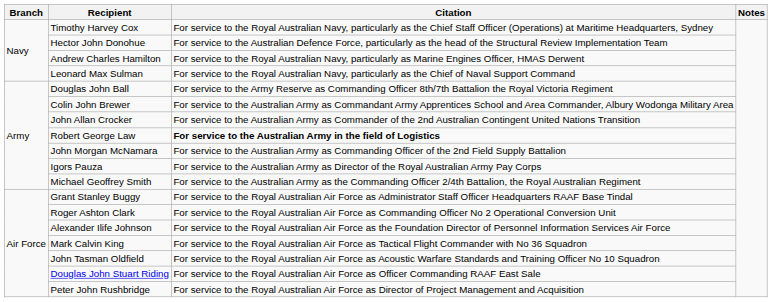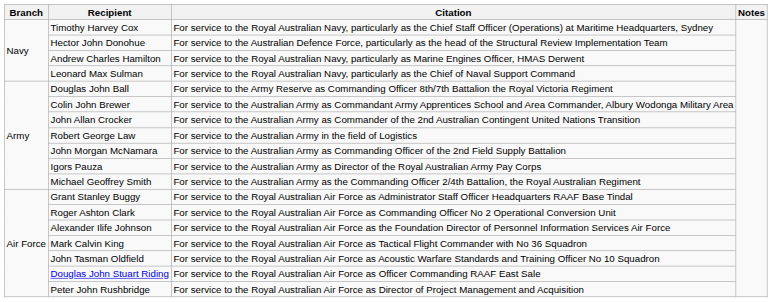(307, 135) bold -> (295, 135) normal
